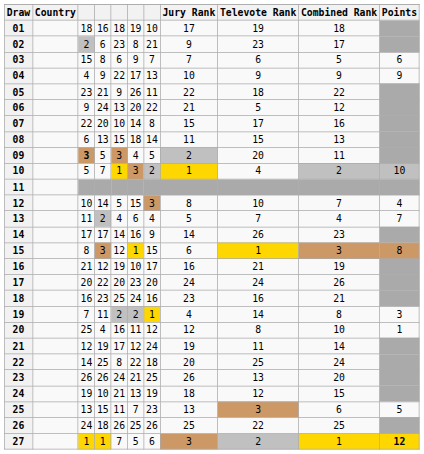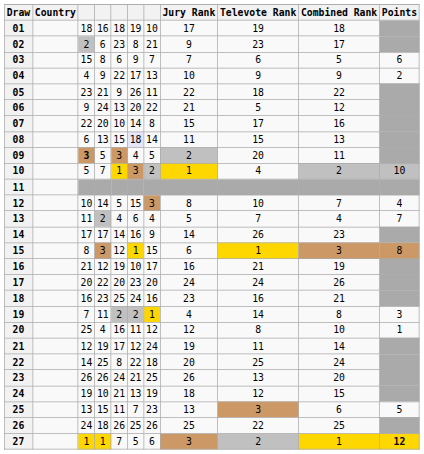(399, 76) 9 -> (399, 76) 2
(136, 139) no background -> (136, 139) lavender background
